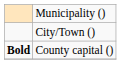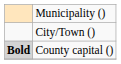(19, 50) no background -> (19, 50) lightgrey background
